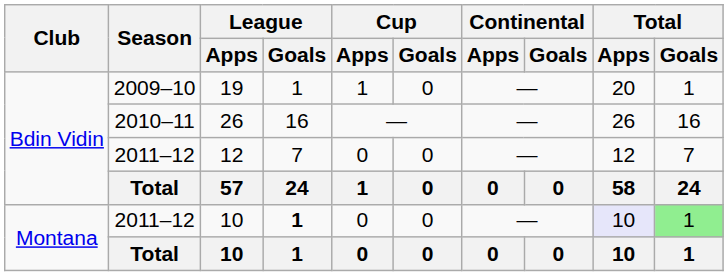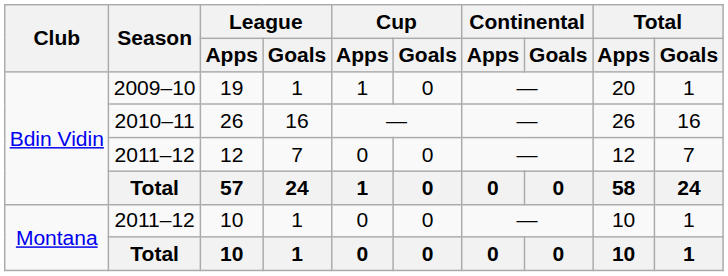(297, 221) bold -> (297, 221) normal
(624, 221) lavender background -> (624, 221) no background
(689, 221) lightgreen background -> (689, 221) no background
